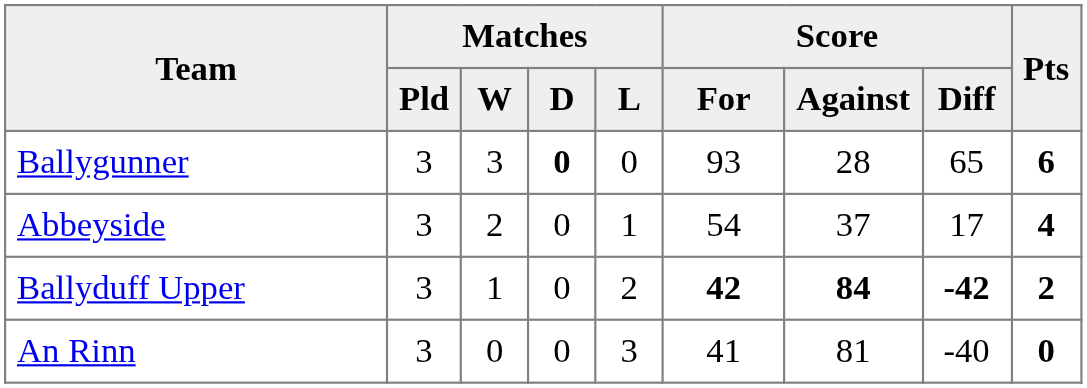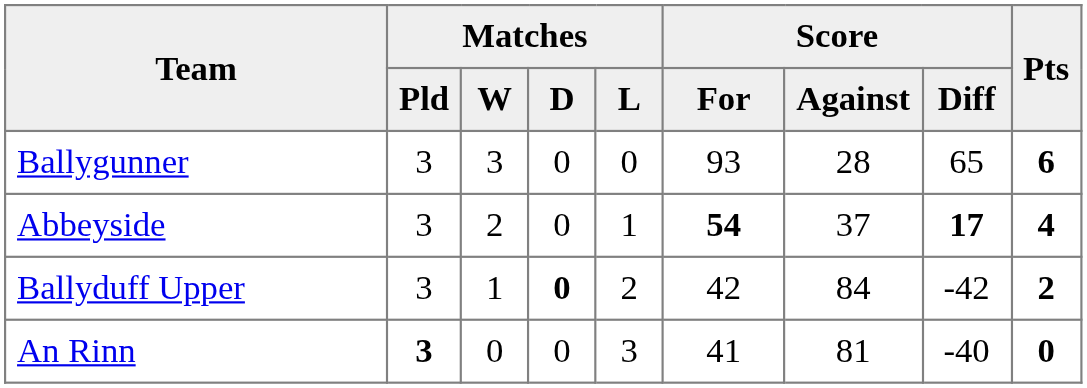(562, 161) bold -> (562, 161) normal
(724, 224) normal -> (724, 224) bold
(967, 224) normal -> (967, 224) bold
(562, 287) normal -> (562, 287) bold
(724, 287) bold -> (724, 287) normal
(853, 287) bold -> (853, 287) normal
(967, 287) bold -> (967, 287) normal
(424, 350) normal -> (424, 350) bold
